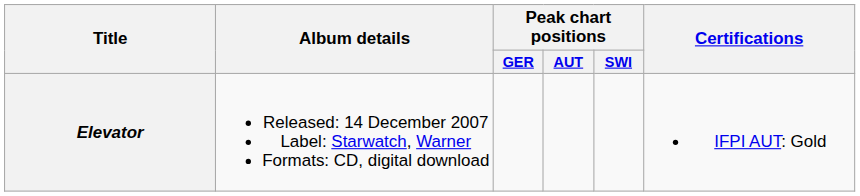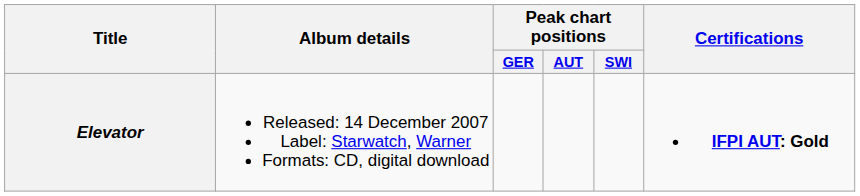(749, 142) normal -> (749, 142) bold
